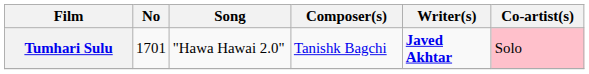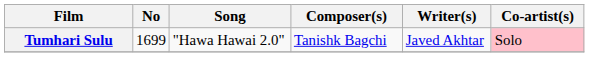(151, 48) 1701 -> (151, 39) 1699
(429, 48) bold -> (445, 39) normal
